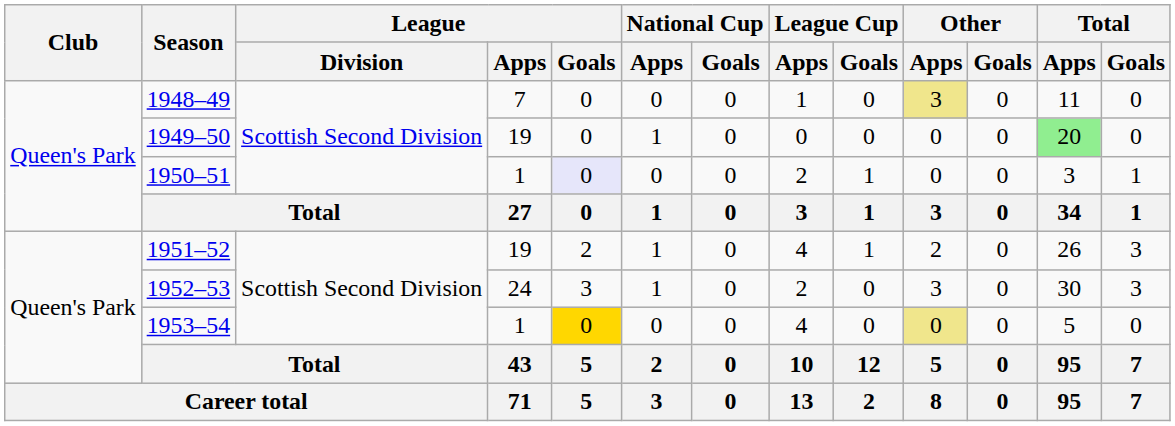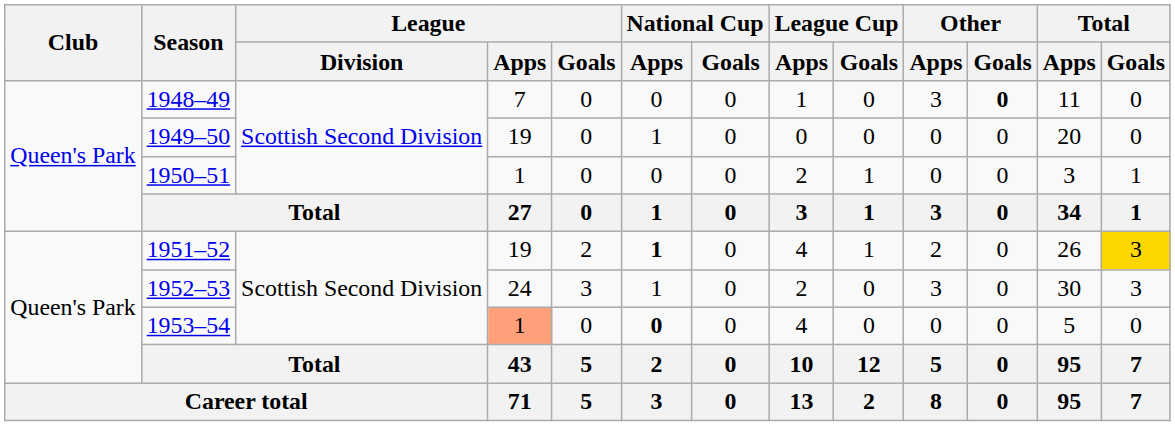(936, 99) khaki background -> (936, 99) no background
(1003, 99) normal -> (1003, 99) bold
(1069, 136) lightgreen background -> (1069, 136) no background
(586, 174) lavender background -> (586, 174) no background
(657, 250) normal -> (657, 250) bold
(1136, 250) no background -> (1136, 250) gold background
(520, 325) no background -> (520, 325) lightsalmon background
(586, 325) gold background -> (586, 325) no background
(657, 325) normal -> (657, 325) bold
(936, 325) khaki background -> (936, 325) no background
